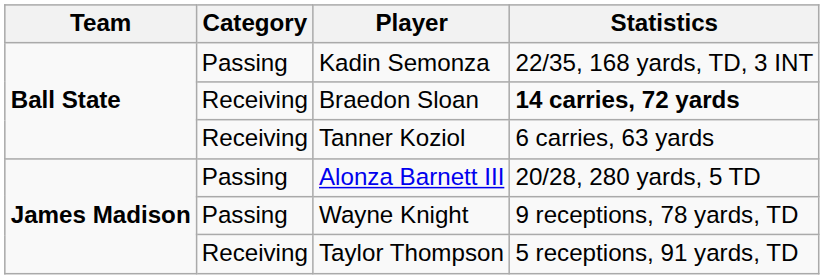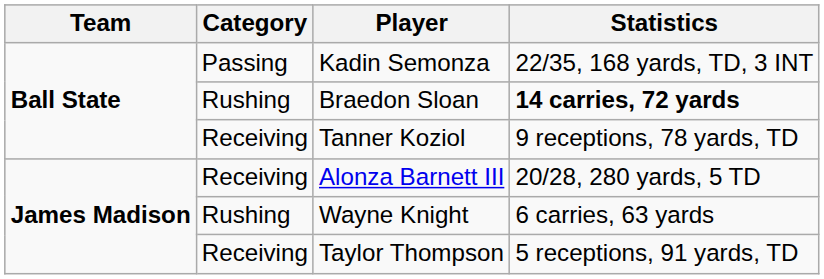(255, 100) Receiving -> (246, 100) Rushing
(615, 138) 6 carries, 63 yards -> (657, 138) 9 receptions, 78 yards, TD
(245, 177) Passing -> (255, 177) Receiving
(245, 215) Passing -> (246, 215) Rushing
(657, 215) 9 receptions, 78 yards, TD -> (615, 215) 6 carries, 63 yards
